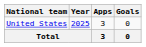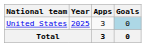(128, 23) no background -> (128, 23) lightblue background
